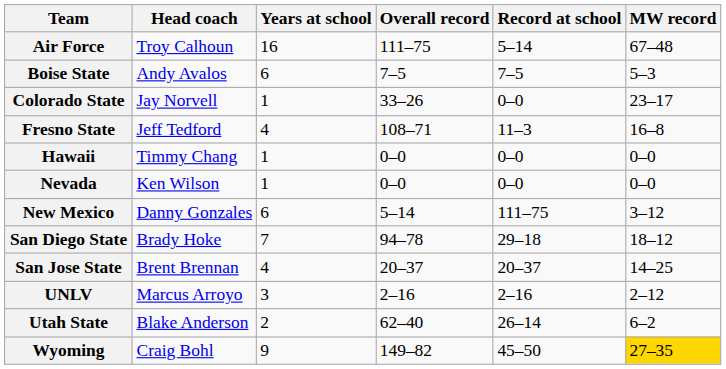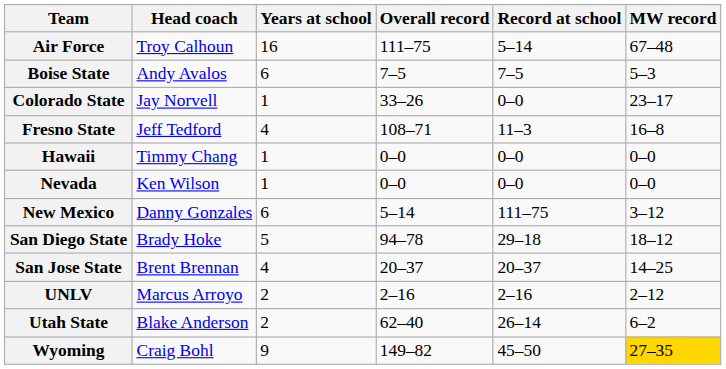(265, 239) 7 -> (265, 239) 5
(265, 294) 3 -> (265, 294) 2
